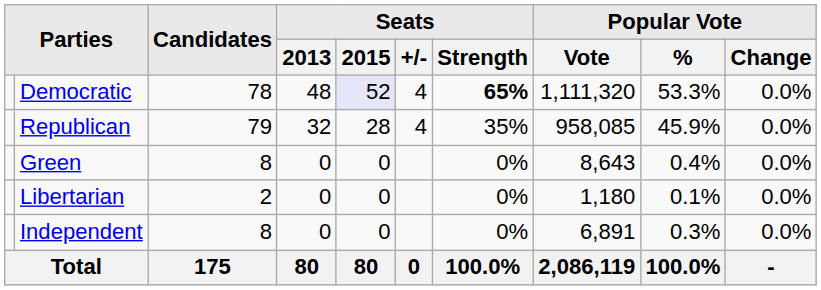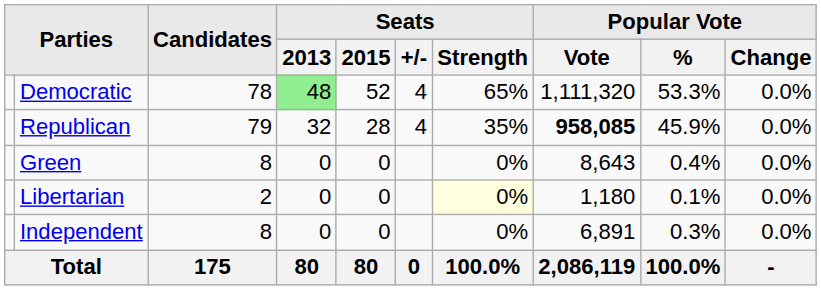(319, 92) no background -> (319, 92) lightgreen background
(378, 92) lavender background -> (378, 92) no background
(506, 92) bold -> (506, 92) normal
(595, 127) normal -> (595, 127) bold
(512, 197) no background -> (512, 197) lightyellow background
